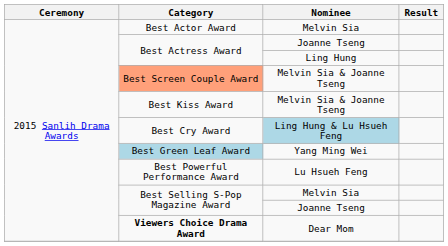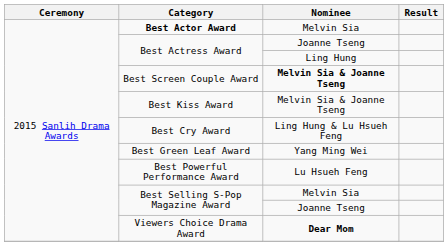(191, 27) normal -> (191, 27) bold
(191, 78) lightsalmon background -> (191, 78) no background
(331, 78) normal -> (331, 78) bold
(331, 131) lightblue background -> (331, 131) no background
(191, 151) lightblue background -> (191, 151) no background
(191, 228) bold -> (191, 228) normal
(331, 228) normal -> (331, 228) bold
